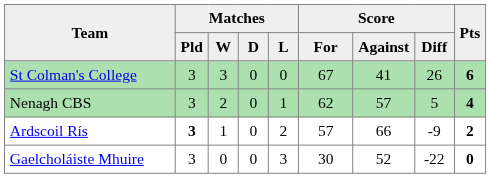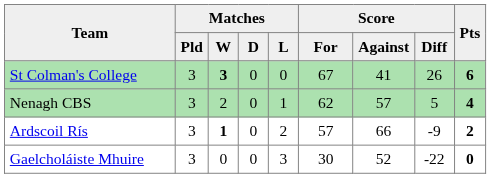(223, 74) normal -> (223, 74) bold
(192, 131) bold -> (192, 131) normal
(223, 131) normal -> (223, 131) bold
